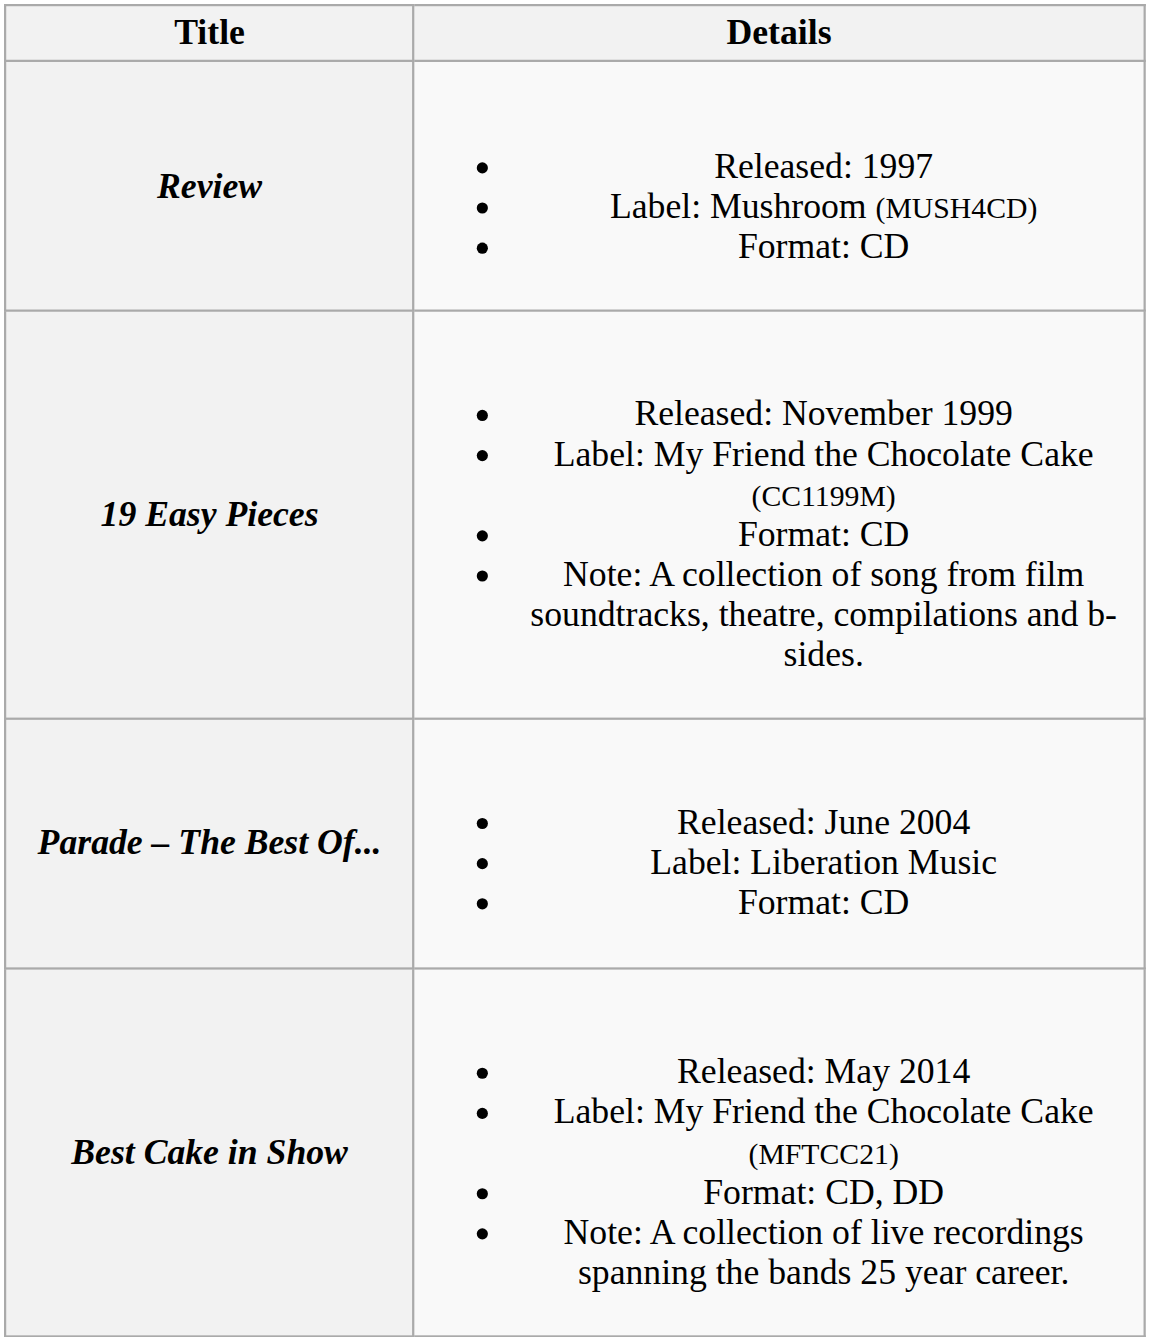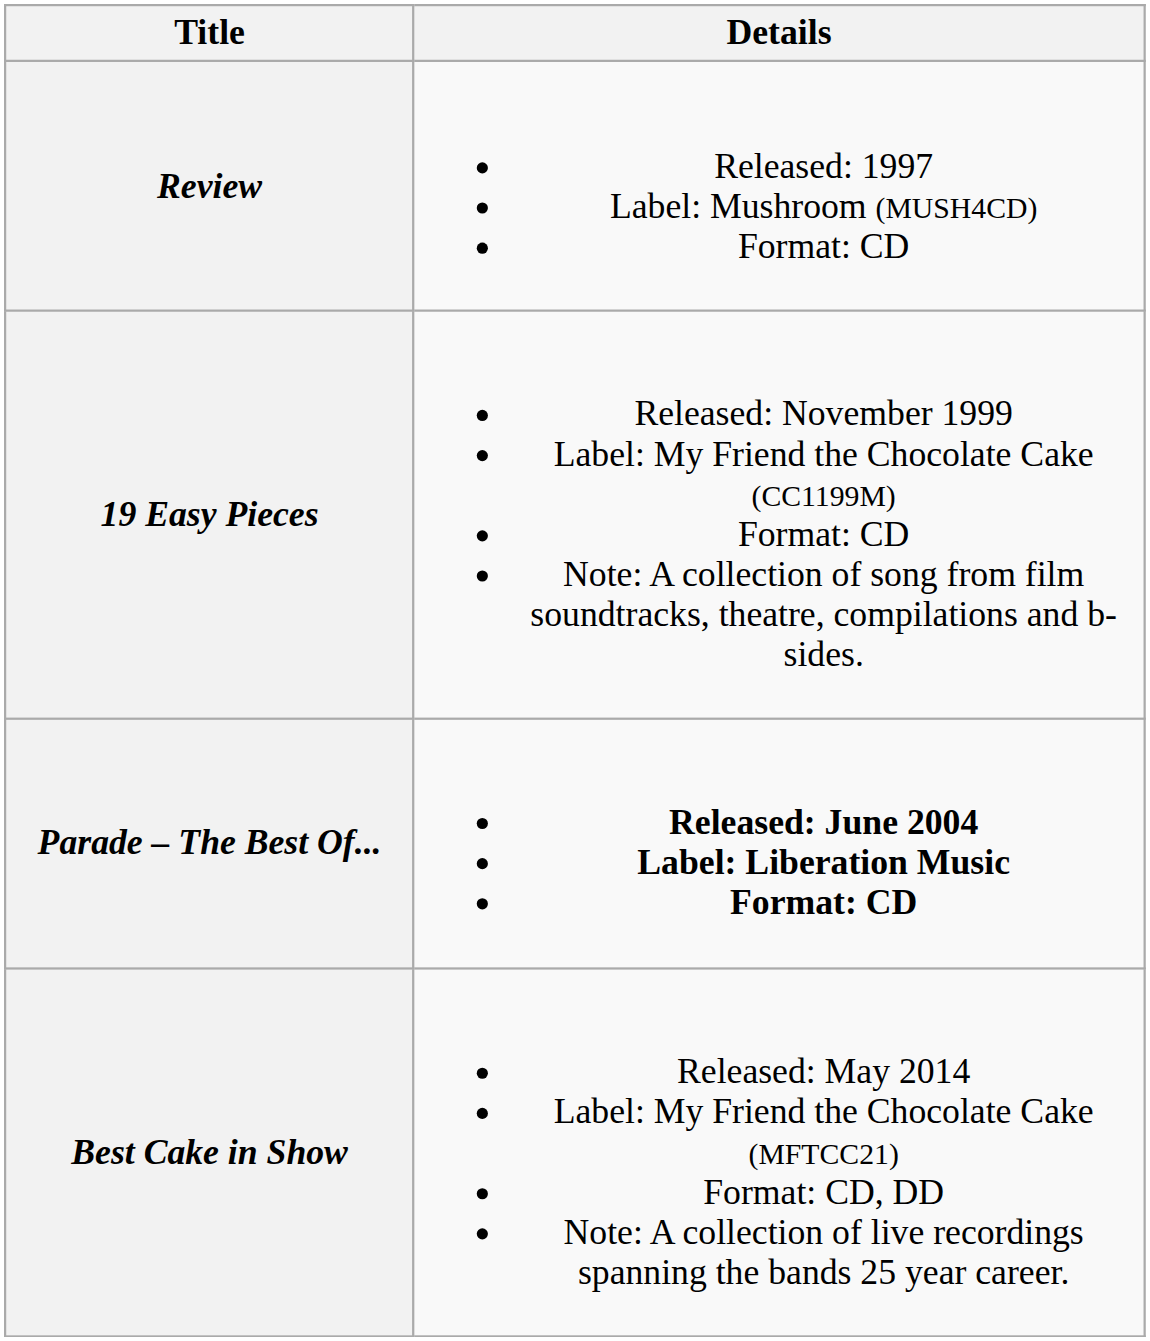(779, 863) normal -> (779, 863) bold
